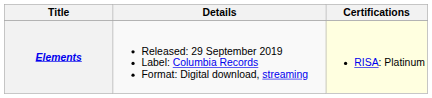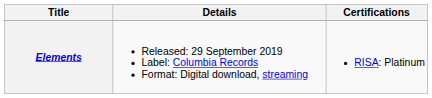(377, 63) lightyellow background -> (377, 63) no background
